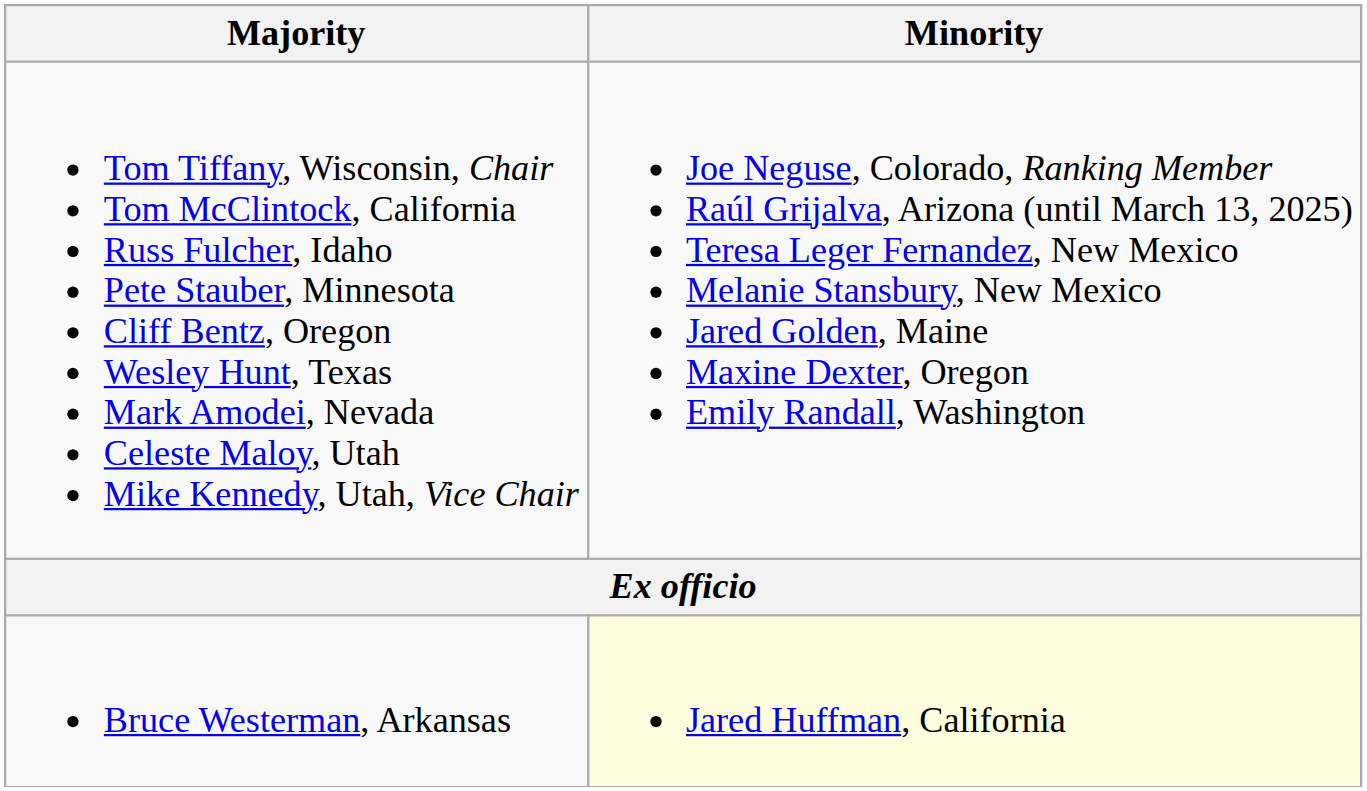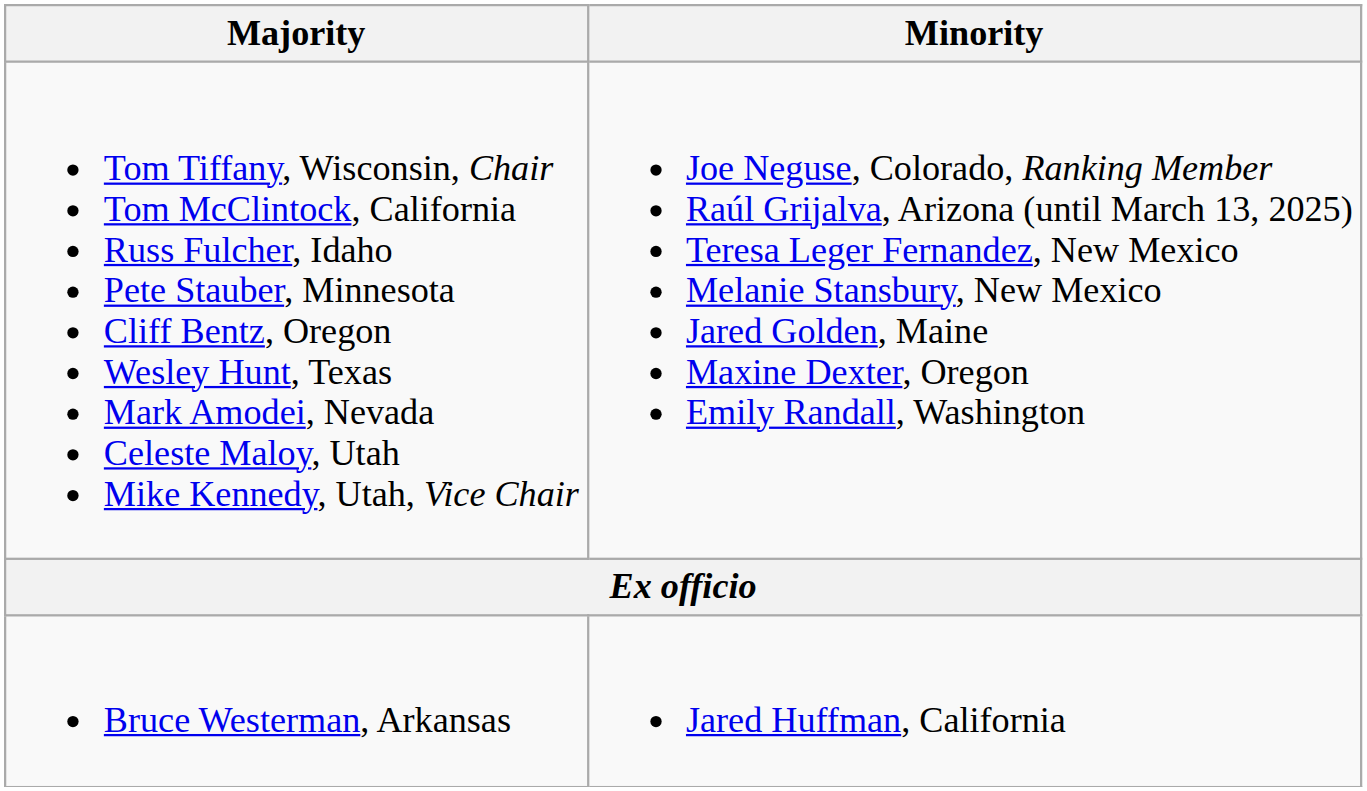(974, 721) lightyellow background -> (974, 721) no background
